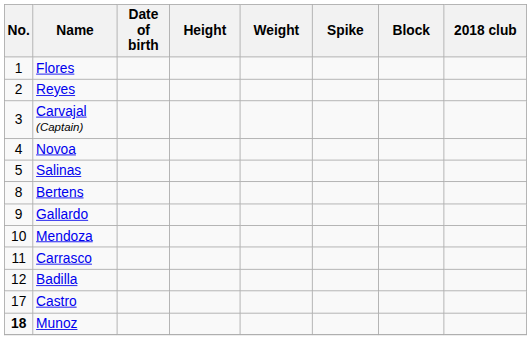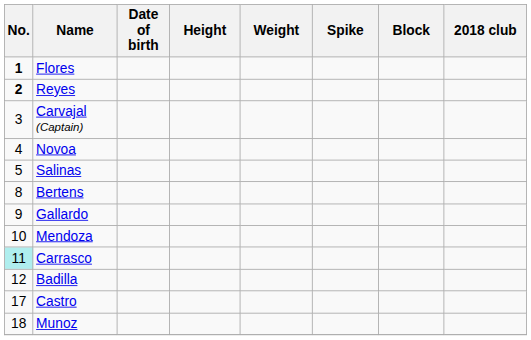(19, 68) normal -> (19, 68) bold
(19, 90) normal -> (19, 90) bold
(19, 258) no background -> (19, 258) paleturquoise background
(19, 323) bold -> (19, 323) normal
